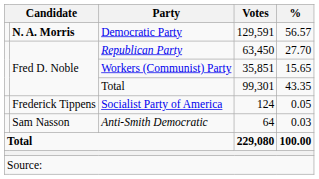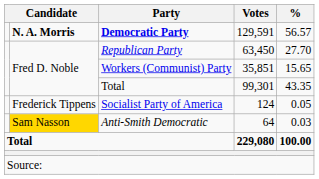(142, 31) normal -> (145, 31) bold
(41, 123) no background -> (41, 123) gold background
